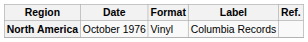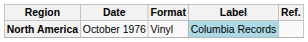(233, 29) no background -> (233, 29) lightblue background
